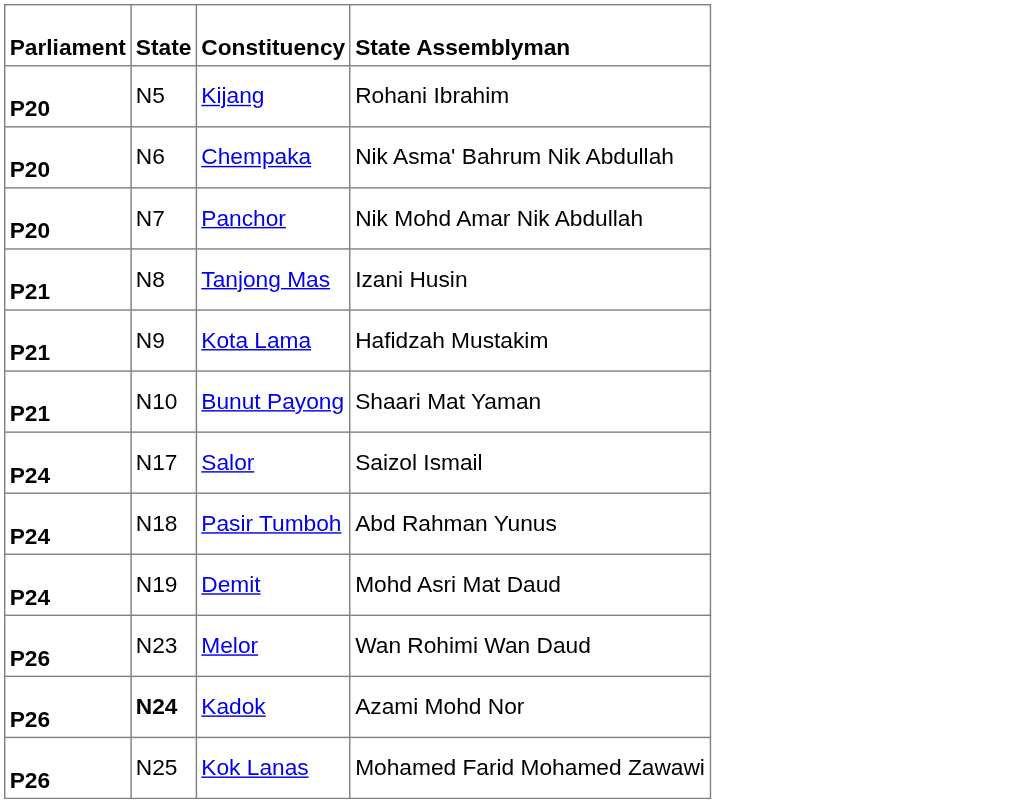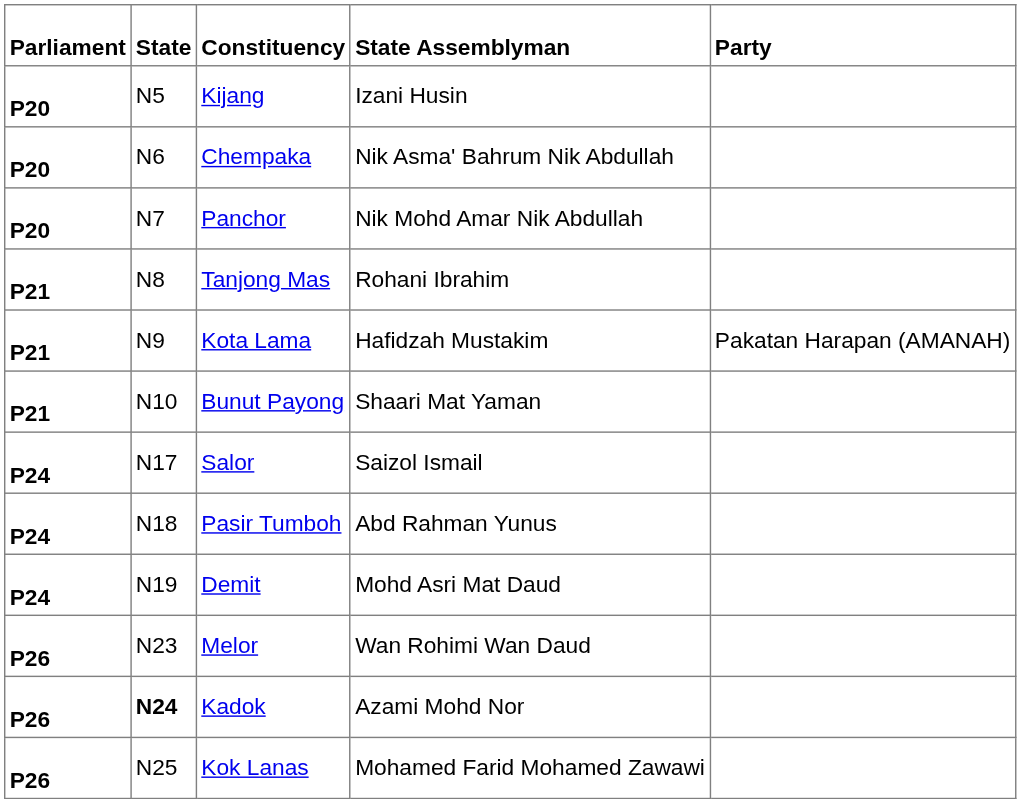+ column: (743, 47)
(432, 96) Rohani Ibrahim -> (411, 96) Izani Husin
(411, 279) Izani Husin -> (432, 279) Rohani Ibrahim
